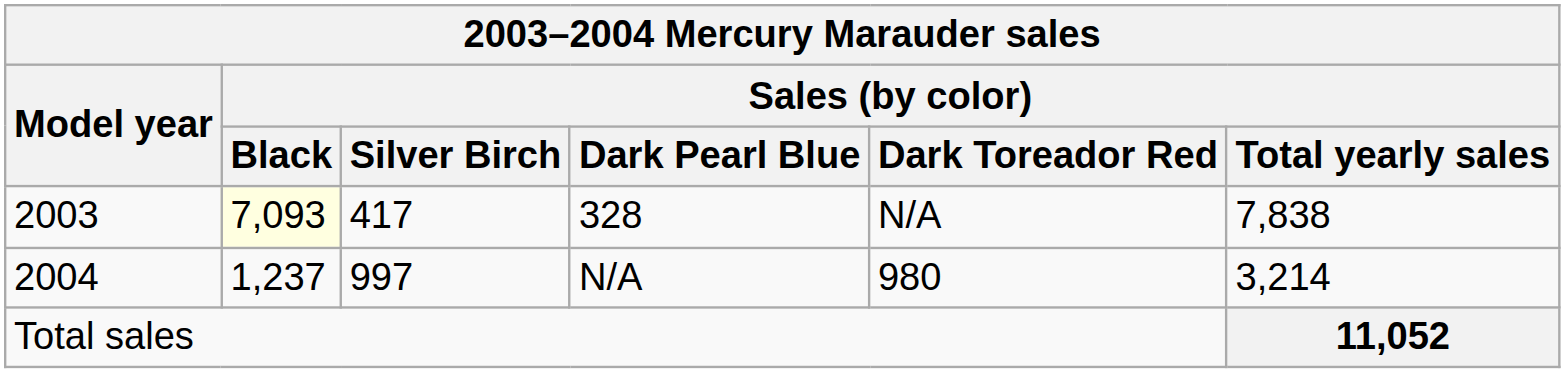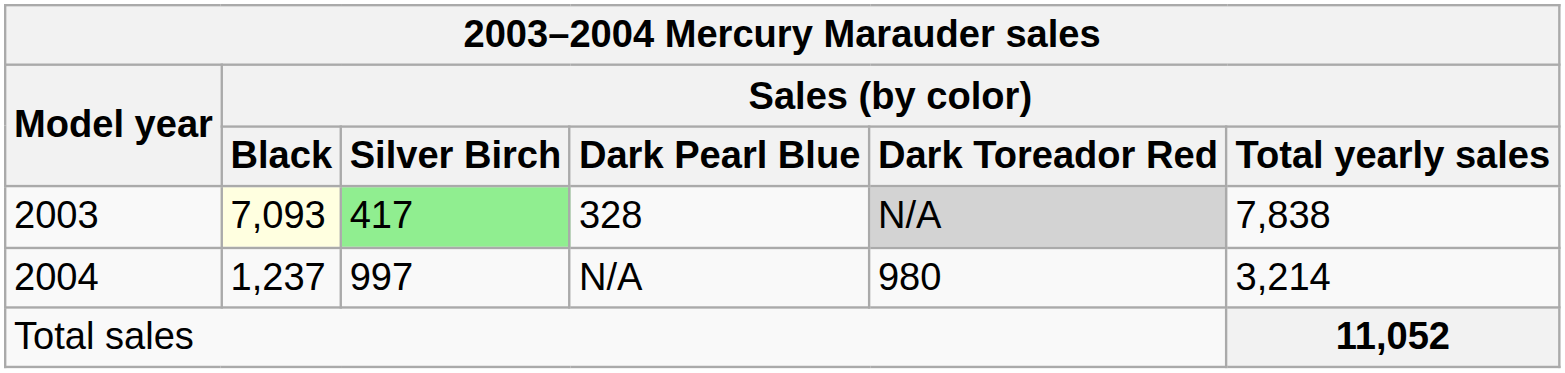(381, 215) no background -> (381, 215) lightgreen background
(910, 215) no background -> (910, 215) lightgrey background
